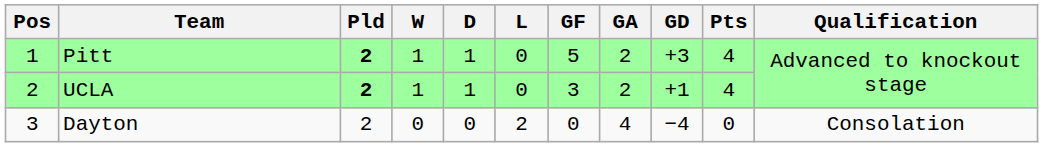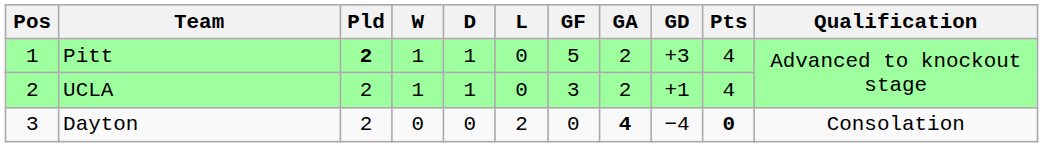(366, 90) bold -> (366, 90) normal
(625, 124) normal -> (625, 124) bold
(729, 124) normal -> (729, 124) bold
